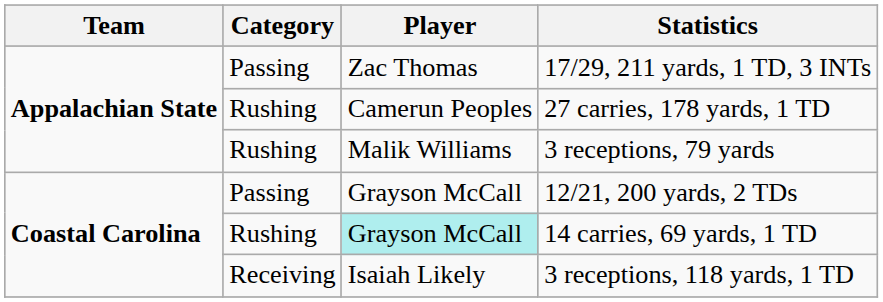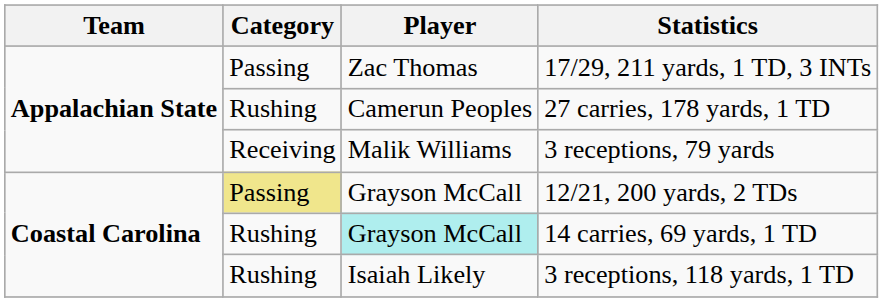(273, 150) Rushing -> (282, 150) Receiving
(269, 192) no background -> (269, 192) khaki background
(282, 275) Receiving -> (273, 275) Rushing
